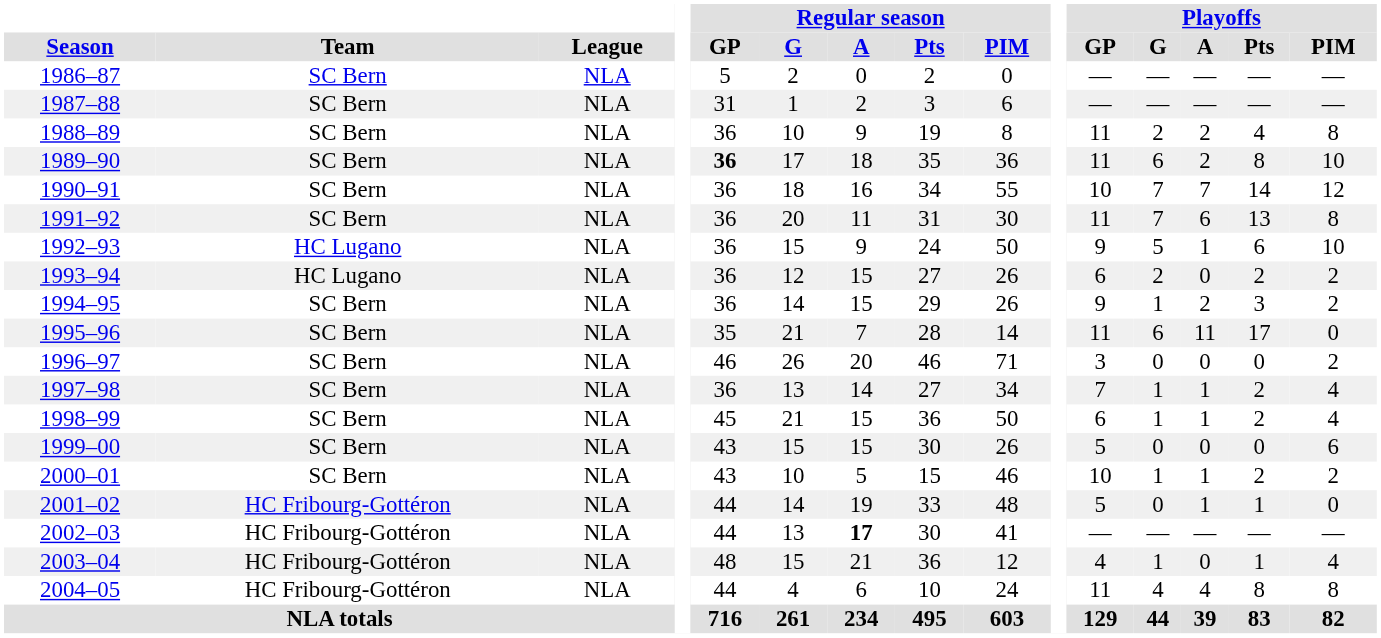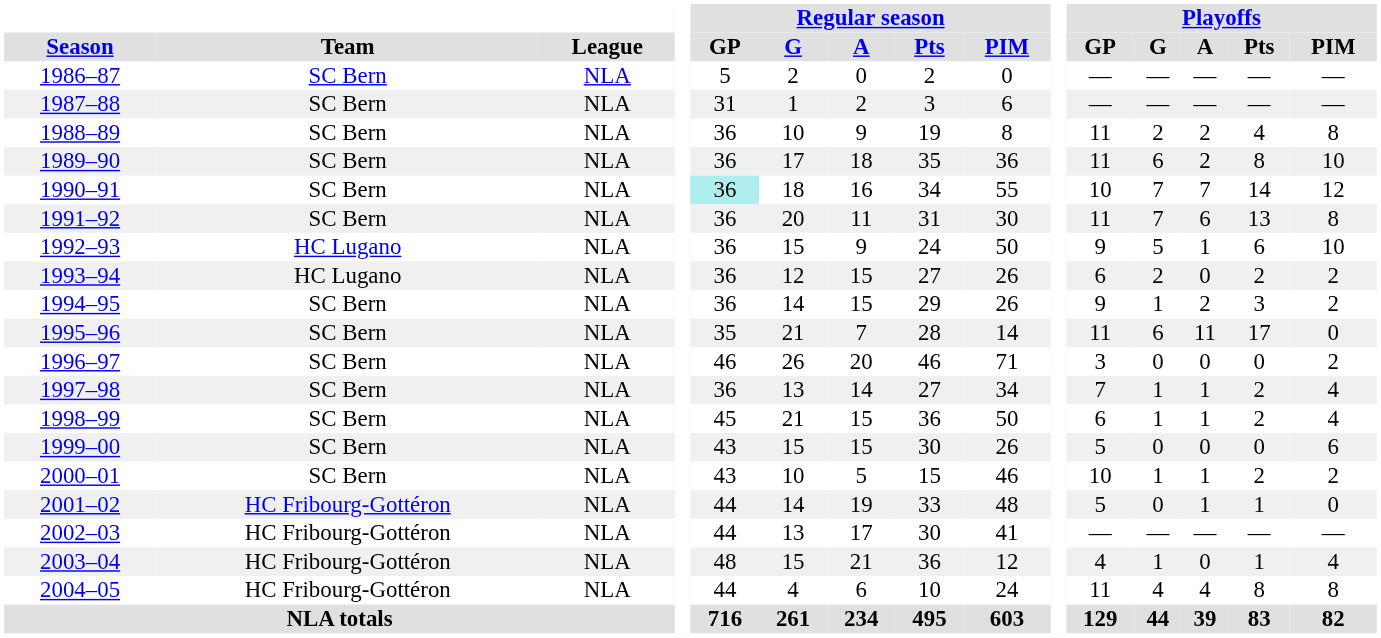(725, 161) bold -> (725, 161) normal
(725, 189) no background -> (725, 189) paleturquoise background
(861, 532) bold -> (861, 532) normal
